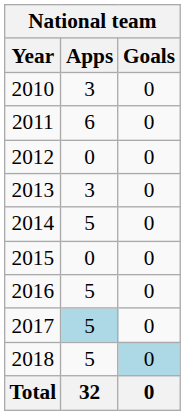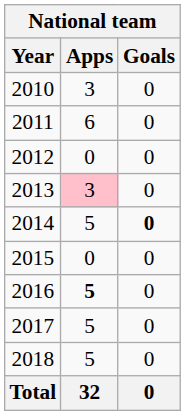(90, 190) no background -> (90, 190) pink background
(149, 223) normal -> (149, 223) bold
(90, 291) normal -> (90, 291) bold
(90, 325) lightblue background -> (90, 325) no background
(149, 358) lightblue background -> (149, 358) no background
